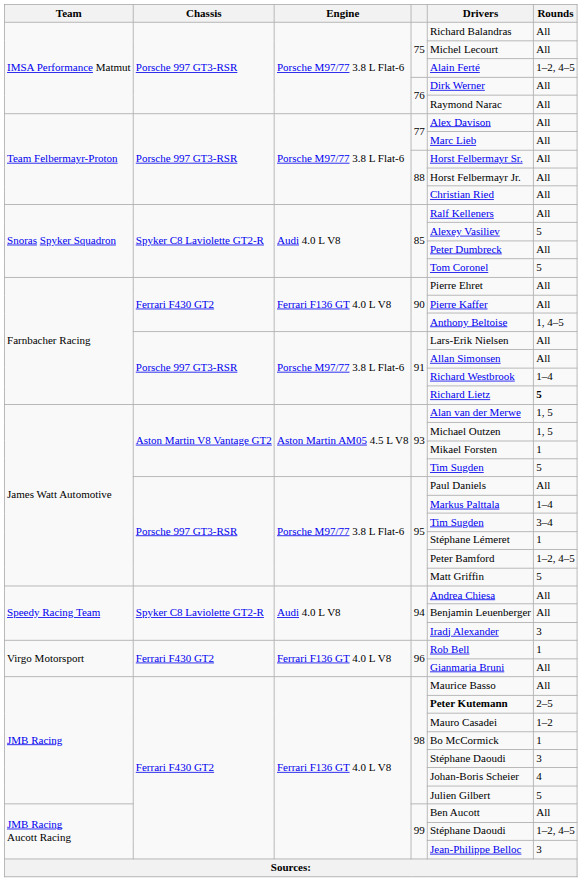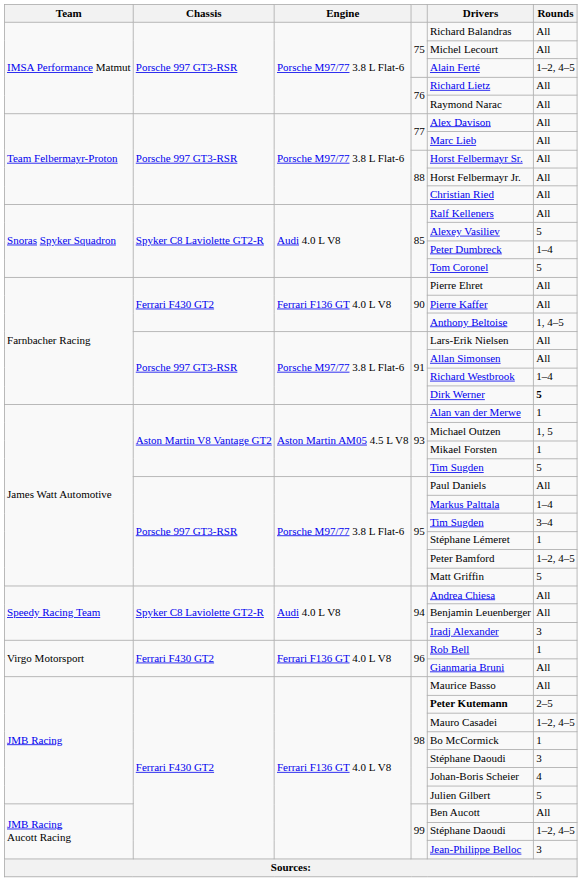(457, 85) Dirk Werner -> (460, 85) Richard Lietz
(543, 249) All -> (544, 249) 1–4
(460, 394) Richard Lietz -> (457, 394) Dirk Werner
(544, 413) 1, 5 -> (539, 413) 1
(544, 721) 1–2 -> (555, 721) 1–2, 4–5
